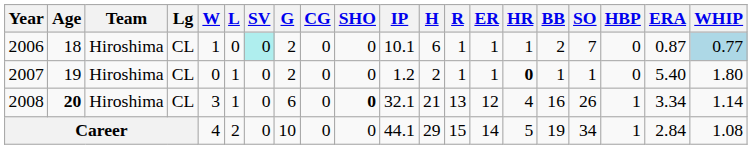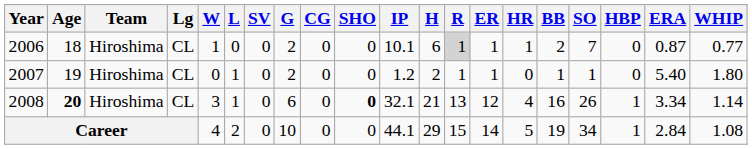(266, 46) paleturquoise background -> (266, 46) no background
(462, 46) no background -> (462, 46) lightgrey background
(728, 46) lightblue background -> (728, 46) no background
(529, 74) bold -> (529, 74) normal
